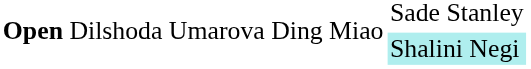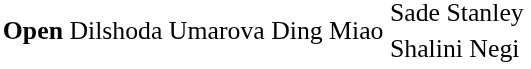(455, 48) paleturquoise background -> (455, 48) no background
